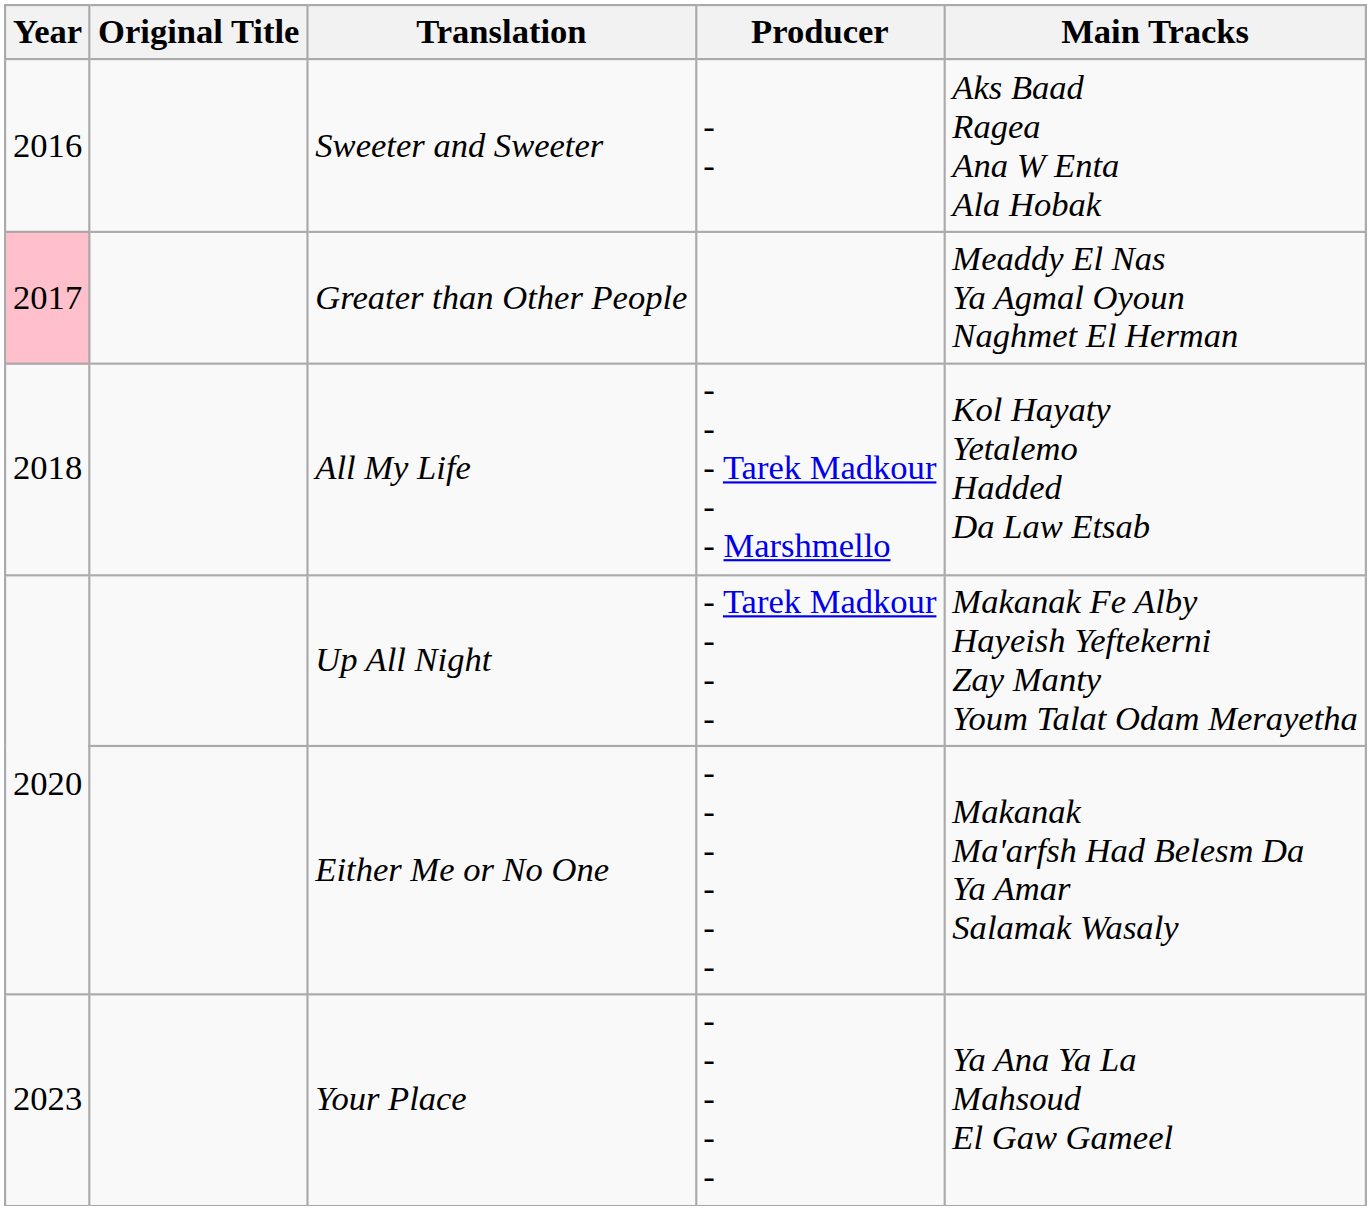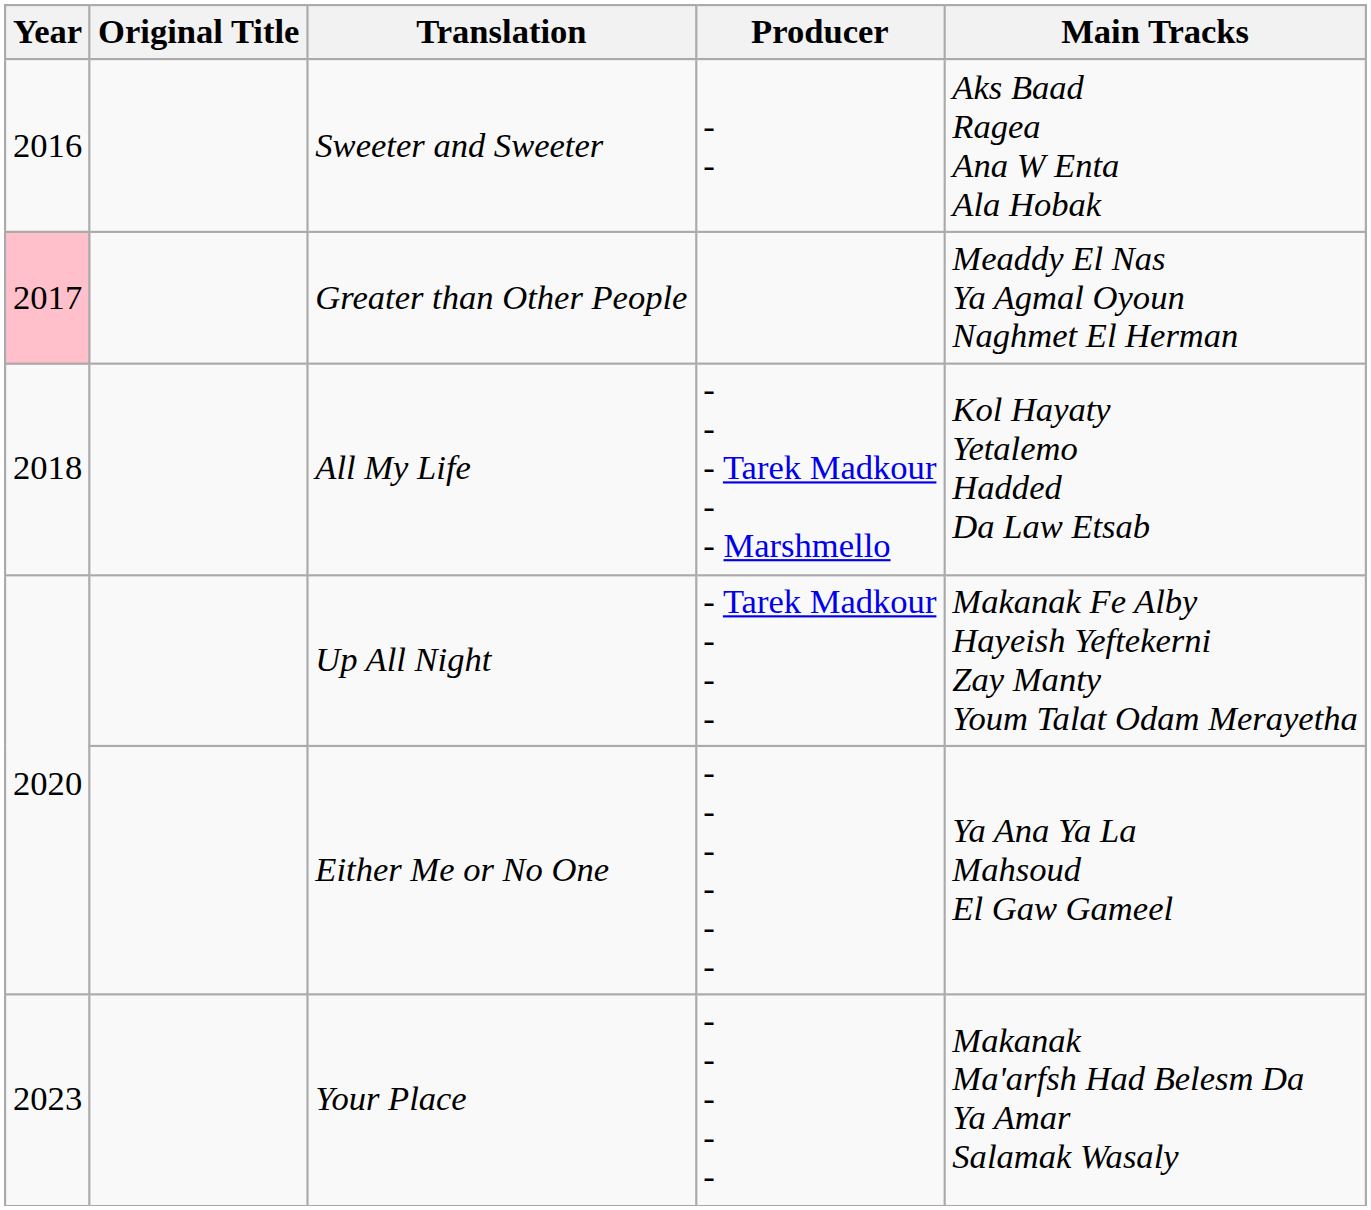(1128, 869) Makanak Ma'arfsh Had Belesm Da Ya Amar Salamak Wasaly -> (1063, 869) Ya Ana Ya La Mahsoud El Gaw Gameel
(1063, 1099) Ya Ana Ya La Mahsoud El Gaw Gameel -> (1128, 1099) Makanak Ma'arfsh Had Belesm Da Ya Amar Salamak Wasaly
